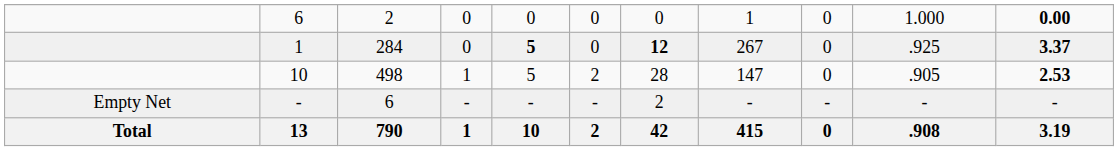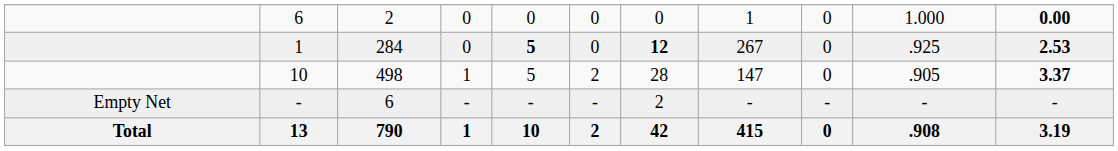(1055, 46) 3.37 -> (1055, 46) 2.53
(1055, 74) 2.53 -> (1055, 74) 3.37
